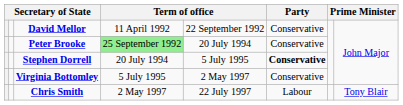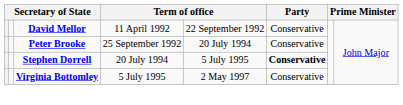(142, 44) lightgreen background -> (142, 44) no background
- row: (57, 92)
